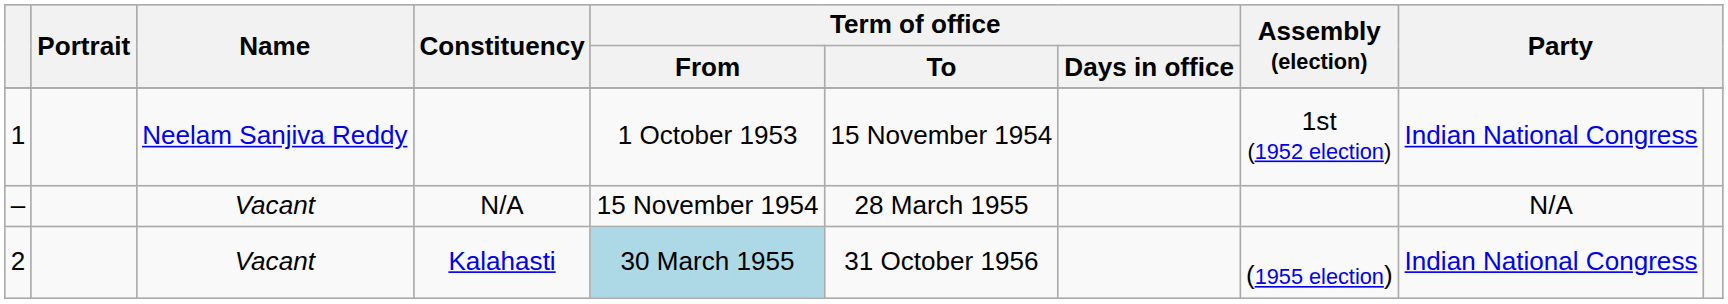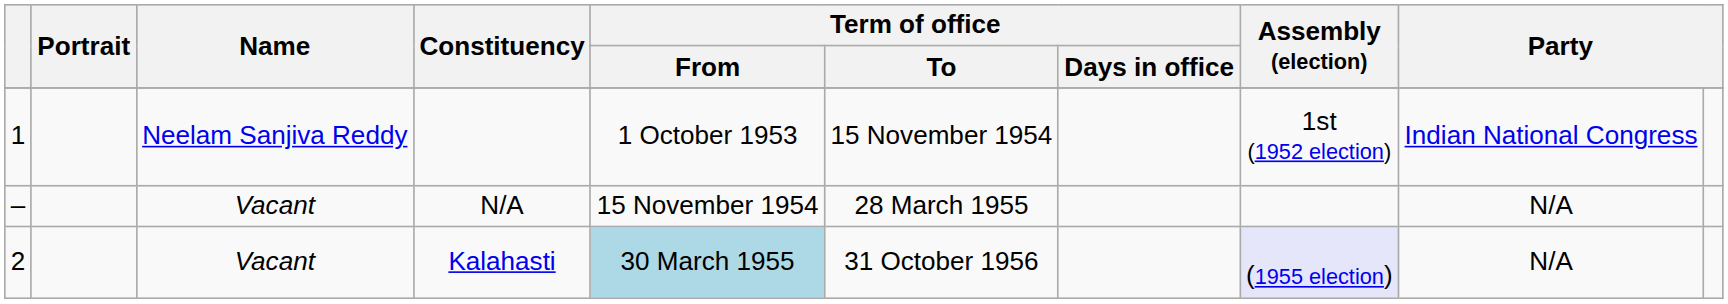(1319, 276) no background -> (1319, 276) lavender background
(1551, 261) Indian National Congress -> (1551, 261) N/A
